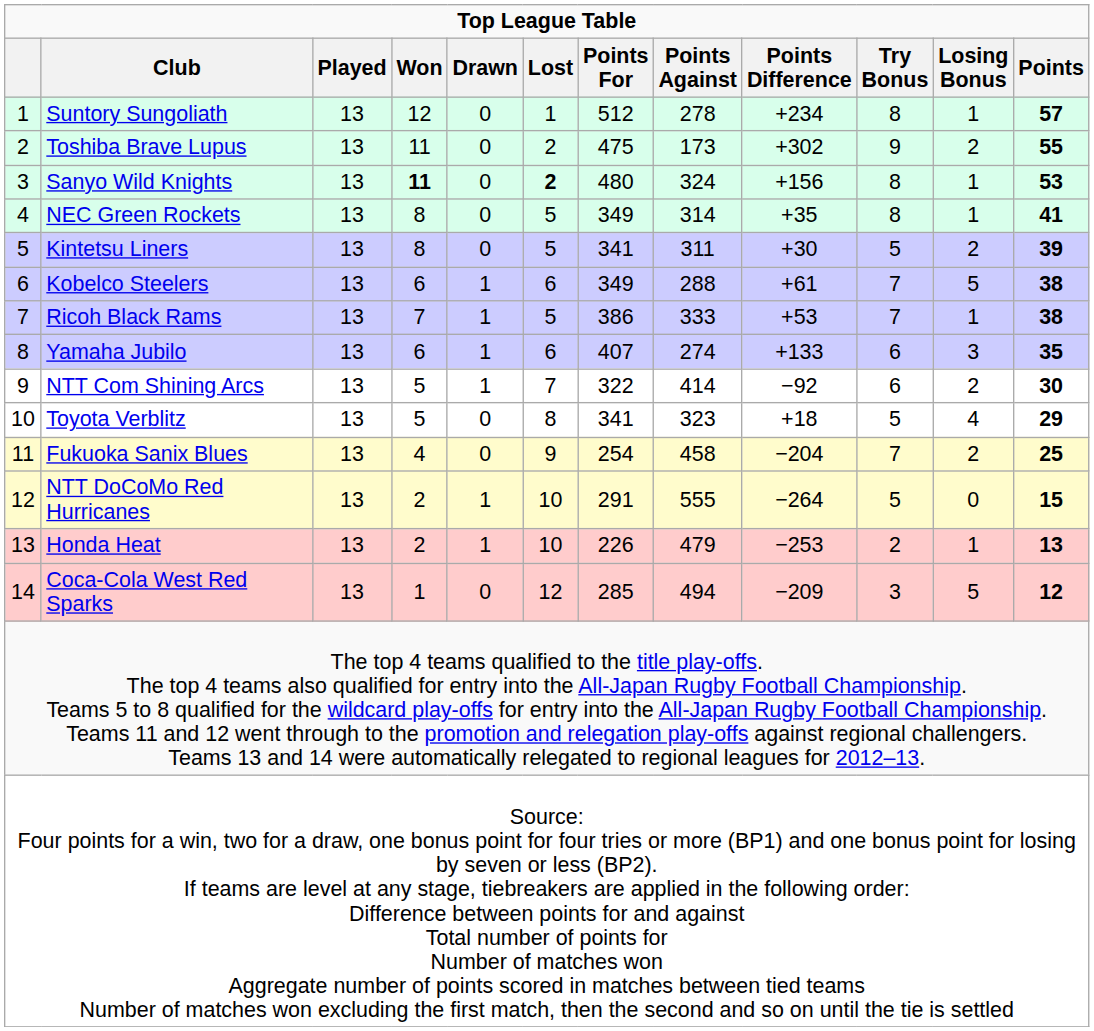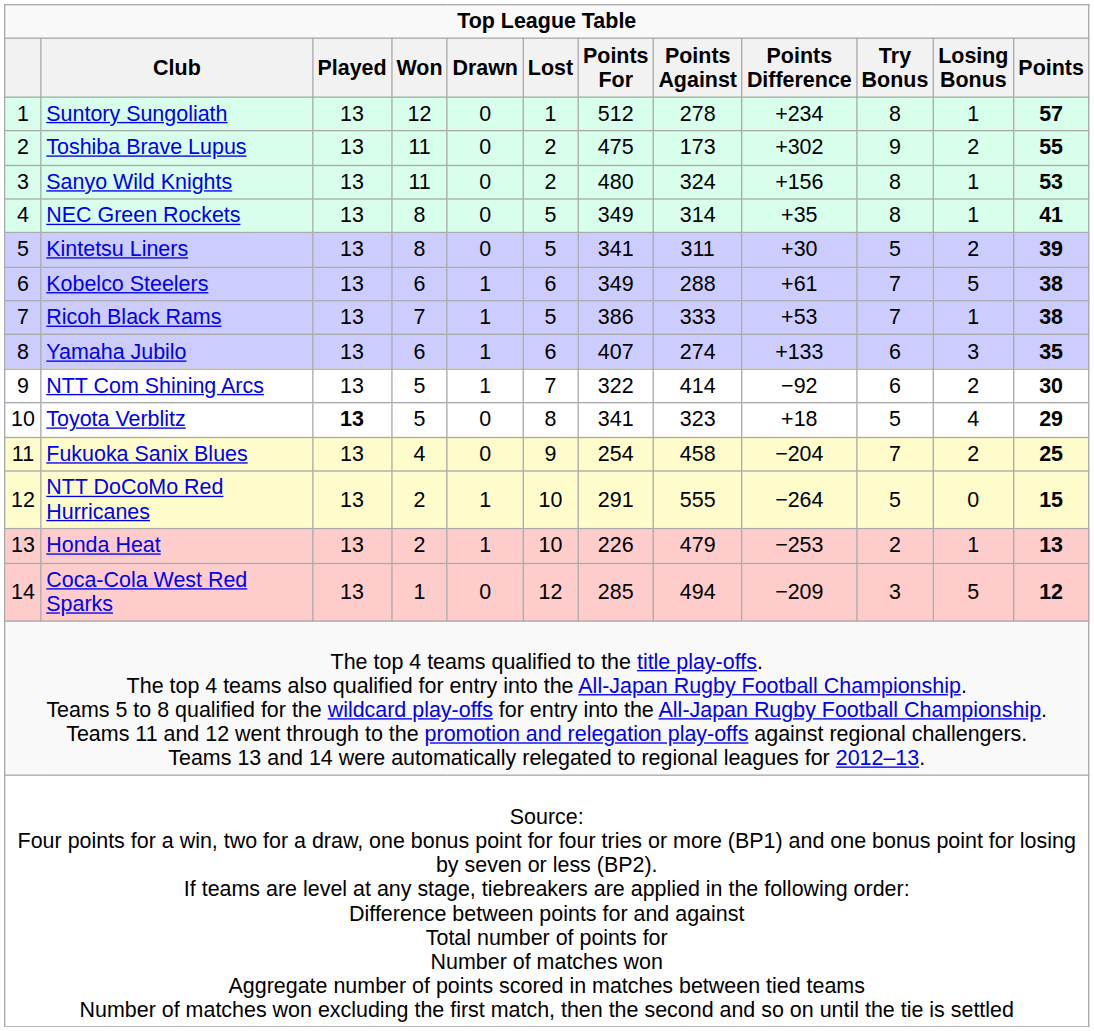(420, 181) bold -> (420, 181) normal
(550, 181) bold -> (550, 181) normal
(352, 419) normal -> (352, 419) bold
